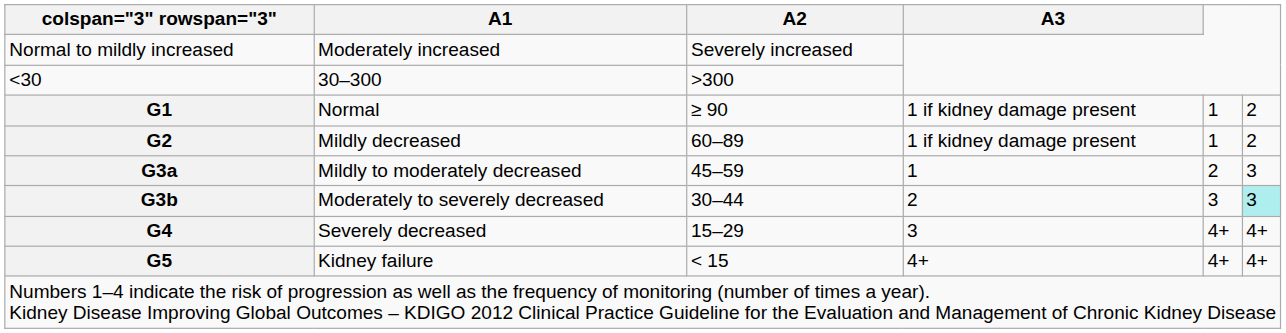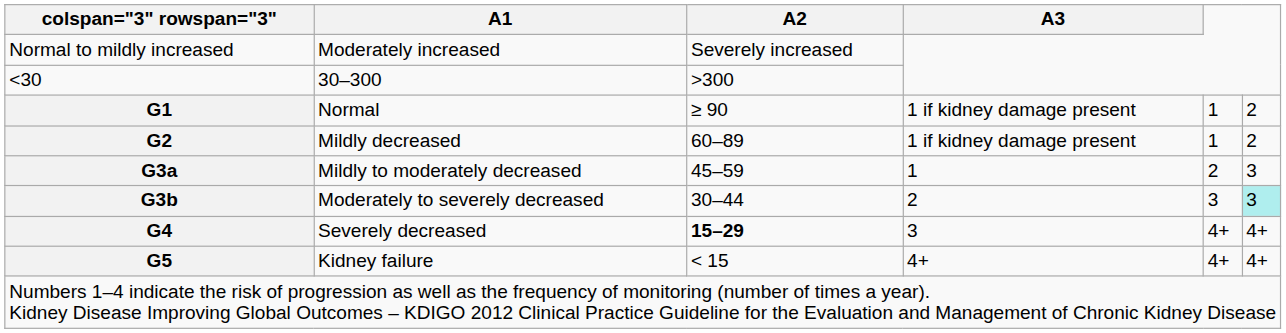(717, 231) normal -> (717, 231) bold
